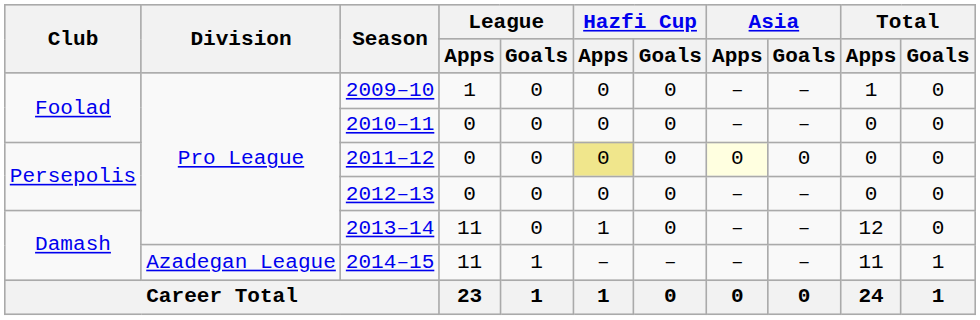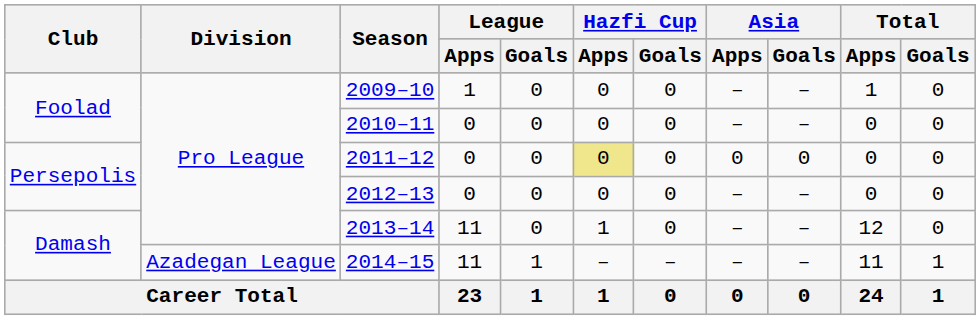(737, 159) lightyellow background -> (737, 159) no background
